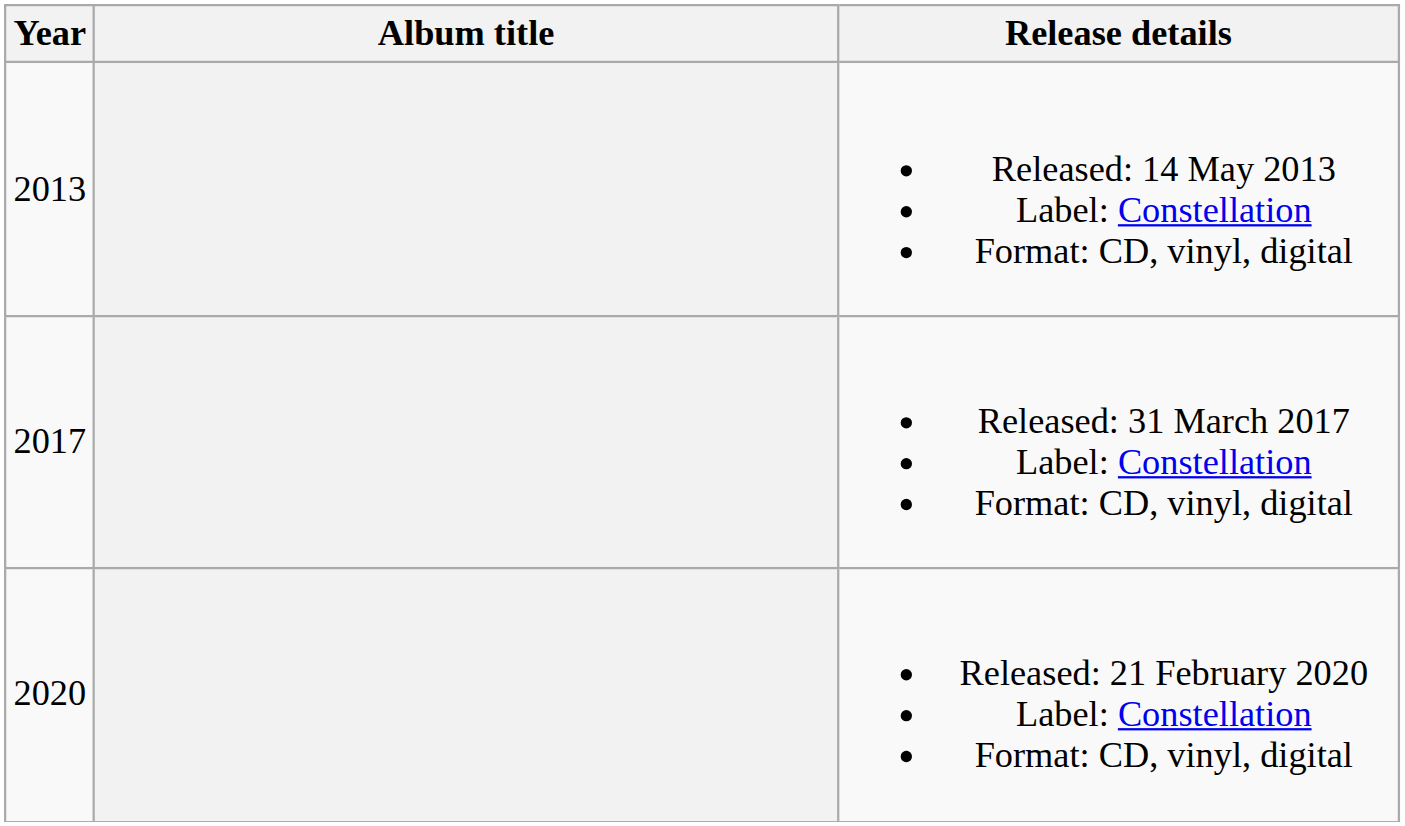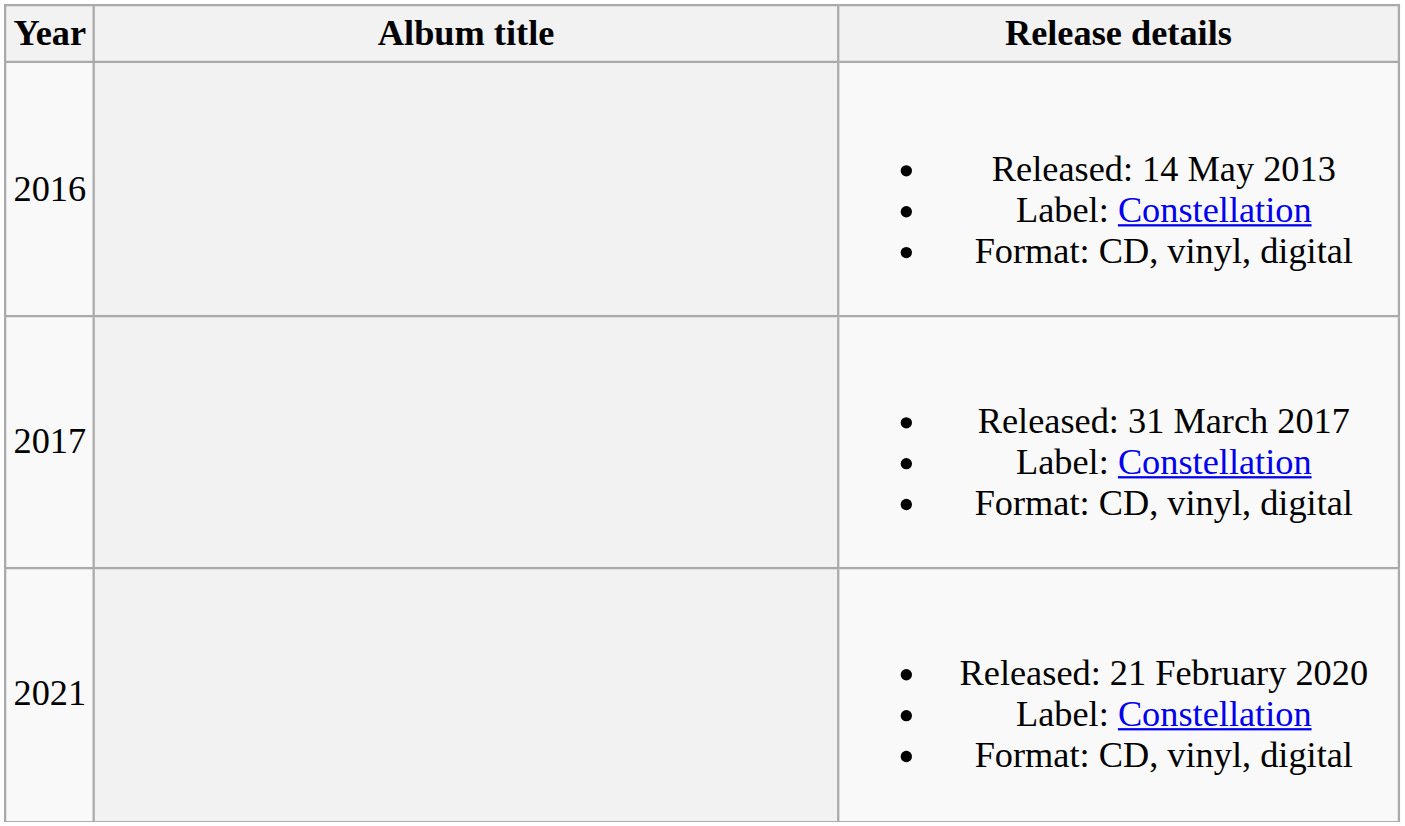(50, 188) 2013 -> (50, 188) 2016
(50, 694) 2020 -> (50, 694) 2021
